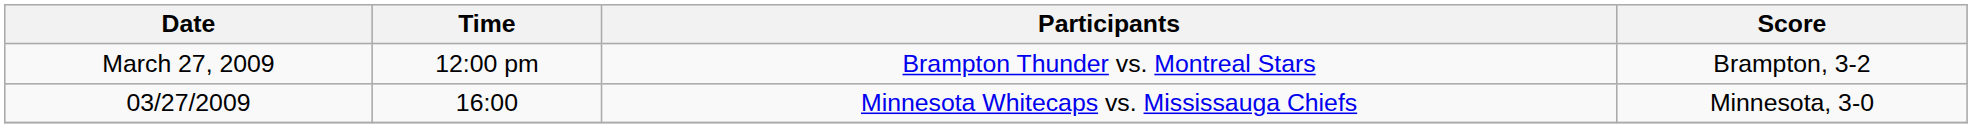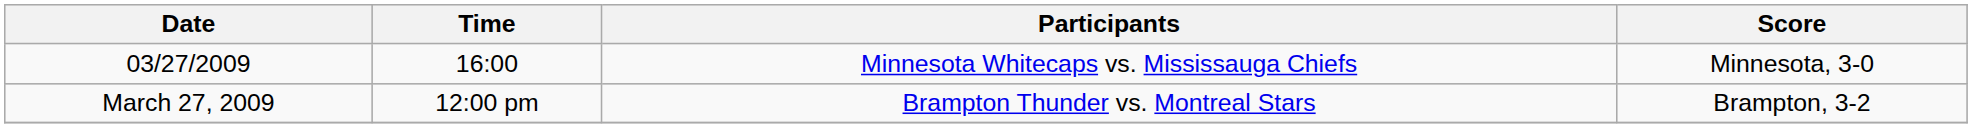rows swapped: (188, 63) <-> (188, 102)
